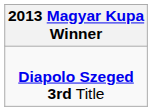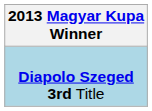(76, 85) no background -> (76, 85) lightblue background
